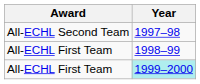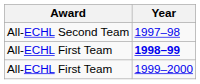(157, 50) normal -> (157, 50) bold
(164, 69) paleturquoise background -> (164, 69) no background
